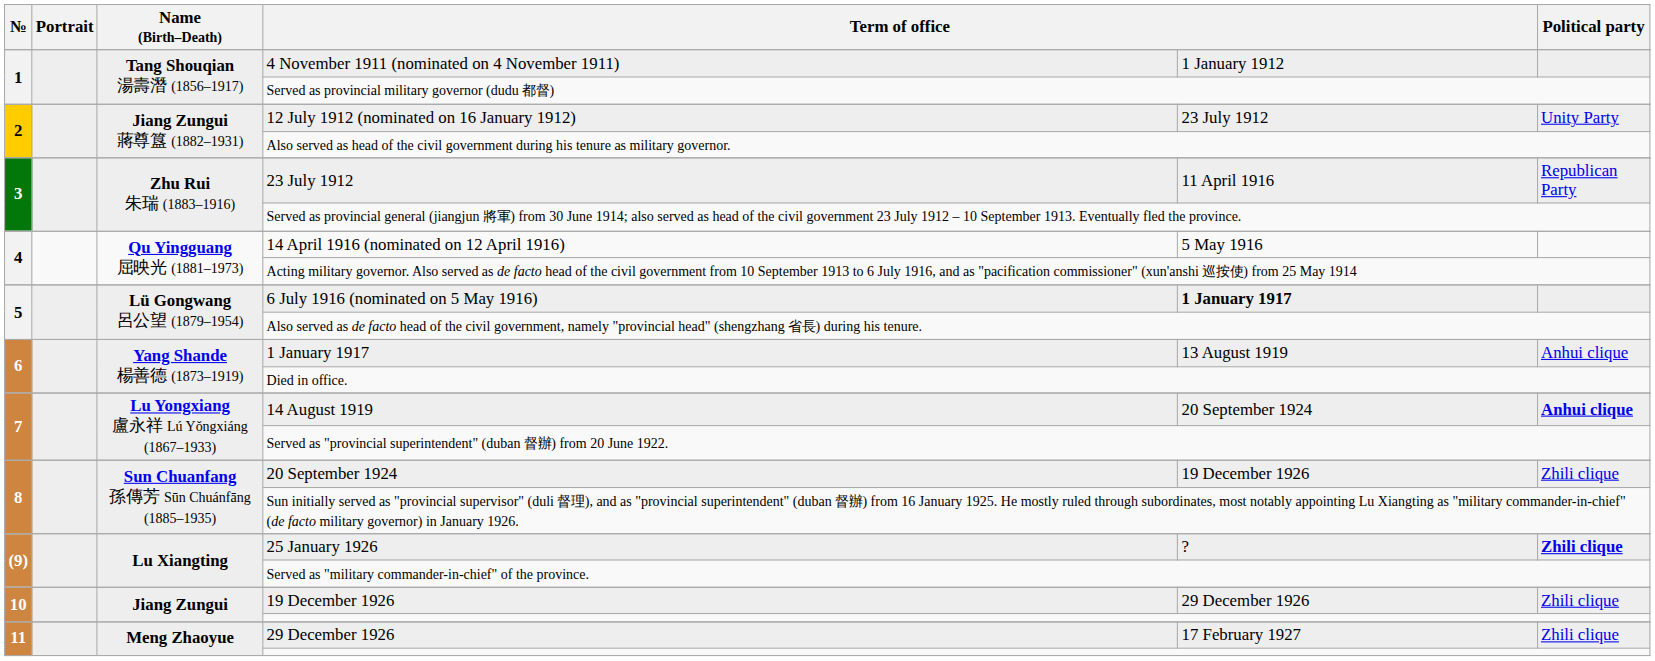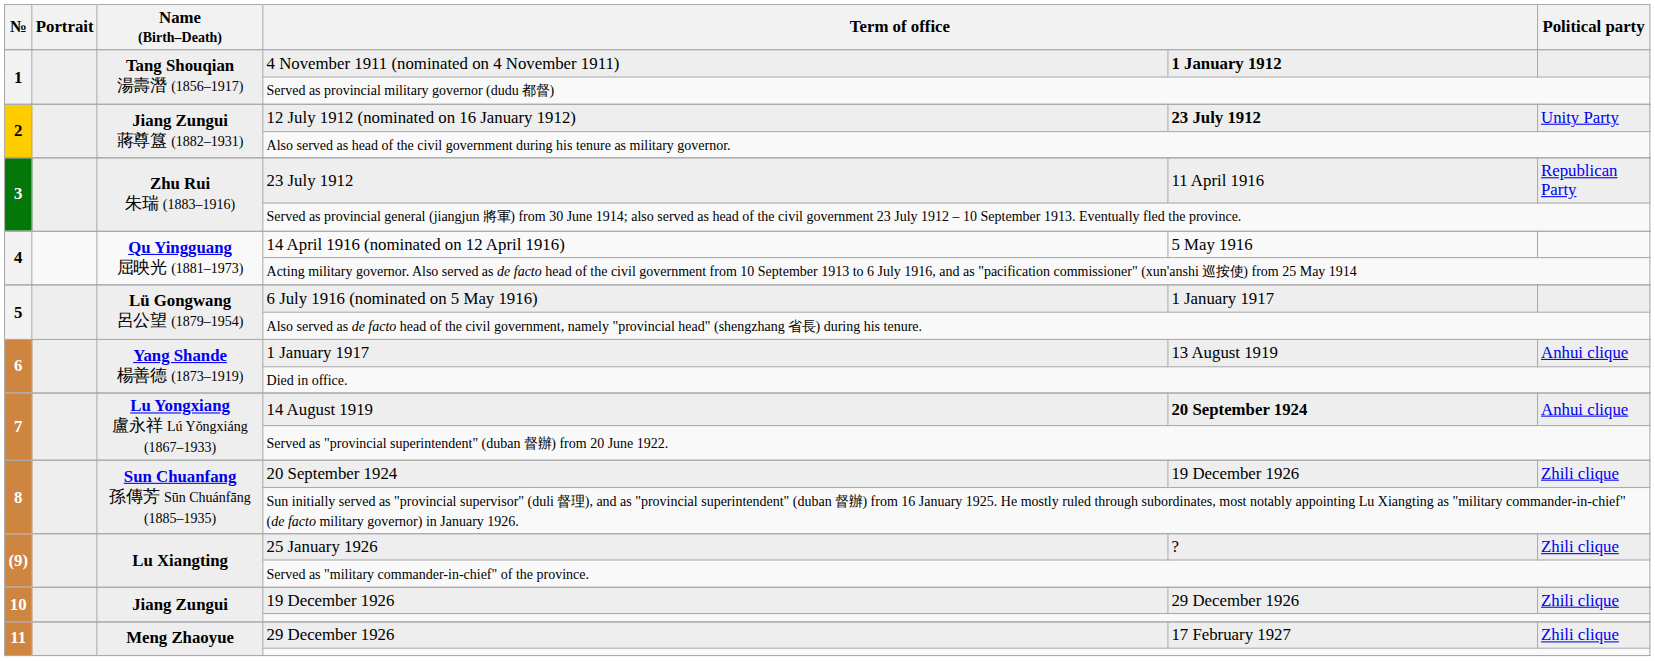(1233, 63) normal -> (1226, 63) bold
(1225, 117) normal -> (1216, 117) bold
(1237, 298) bold -> (1223, 298) normal
(1247, 409) normal -> (1239, 409) bold
(1587, 409) bold -> (1585, 409) normal
(1582, 547) bold -> (1580, 547) normal
